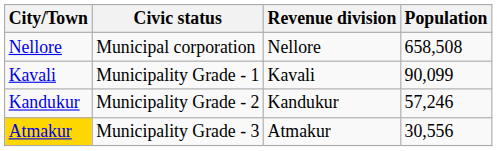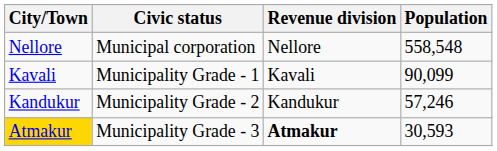(433, 46) 658,508 -> (433, 46) 558,548
(299, 131) normal -> (303, 131) bold
(429, 131) 30,556 -> (429, 131) 30,593
